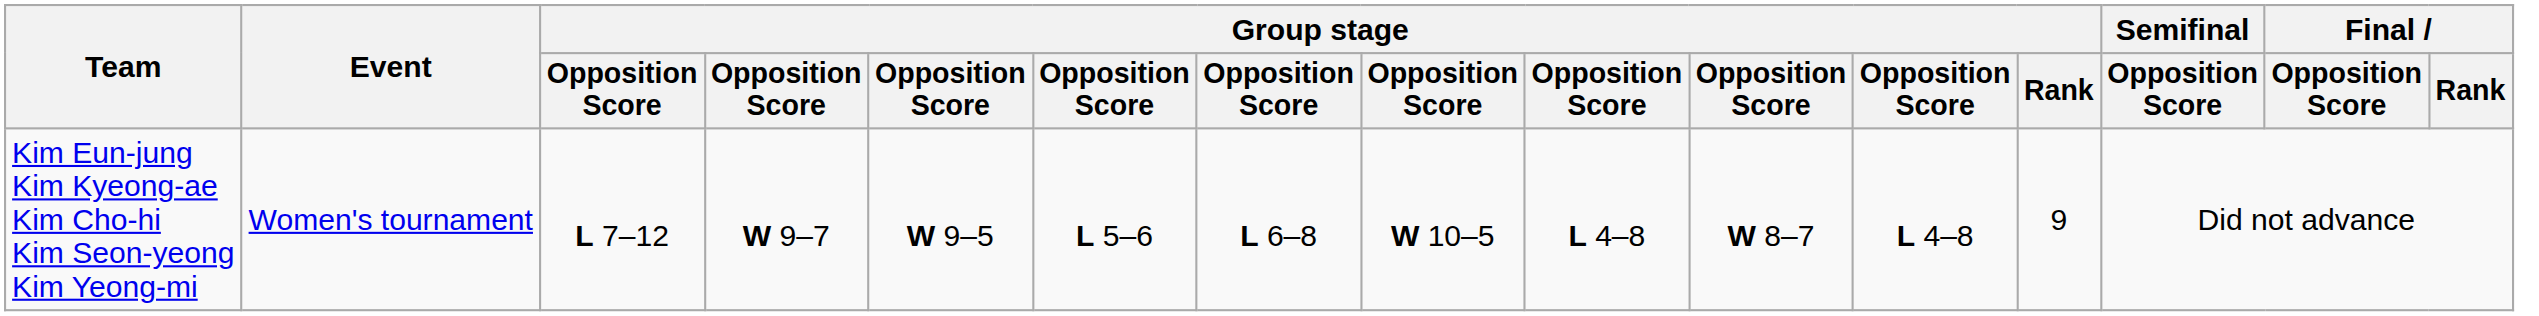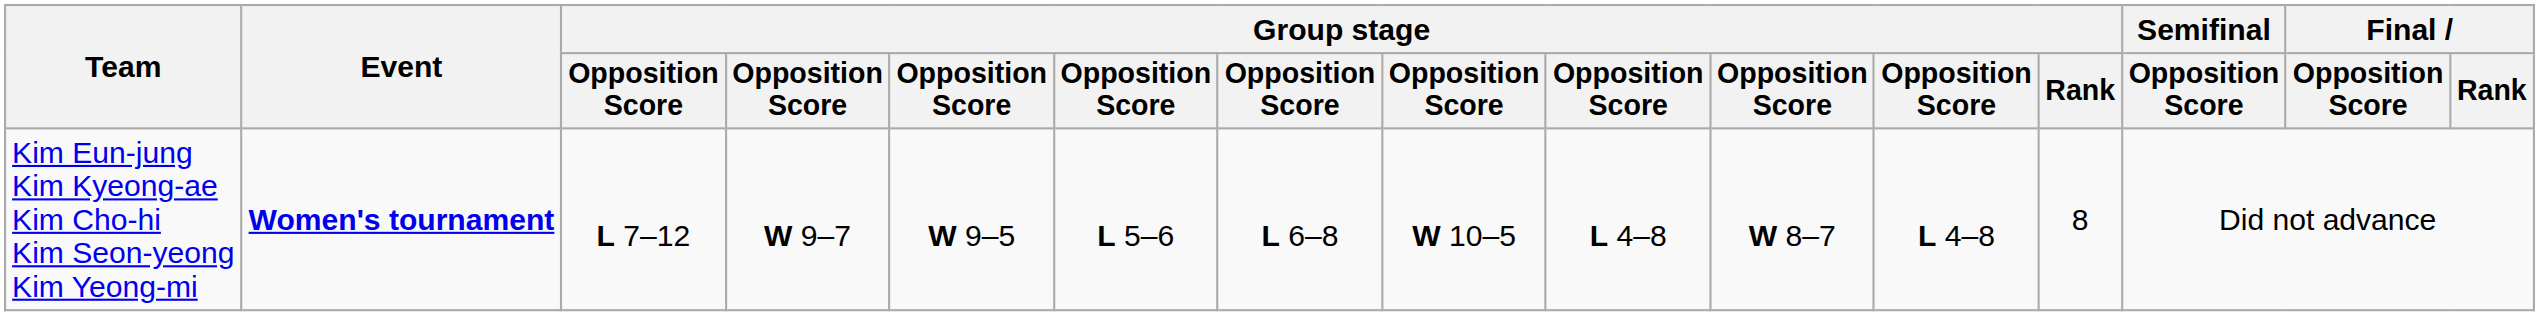(391, 220) normal -> (401, 220) bold
(2059, 220) 9 -> (2080, 220) 8
